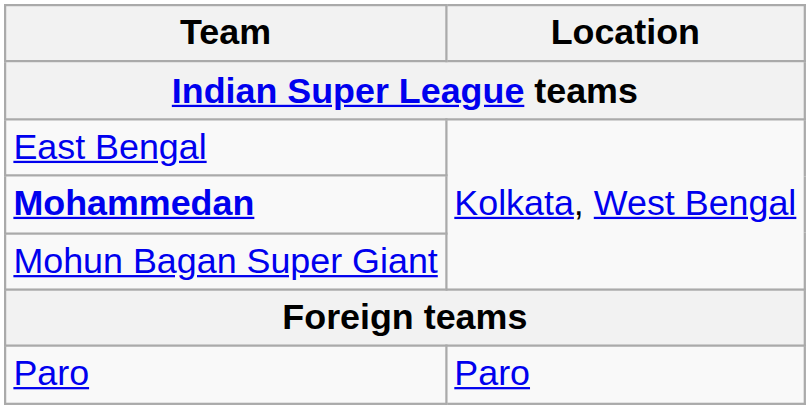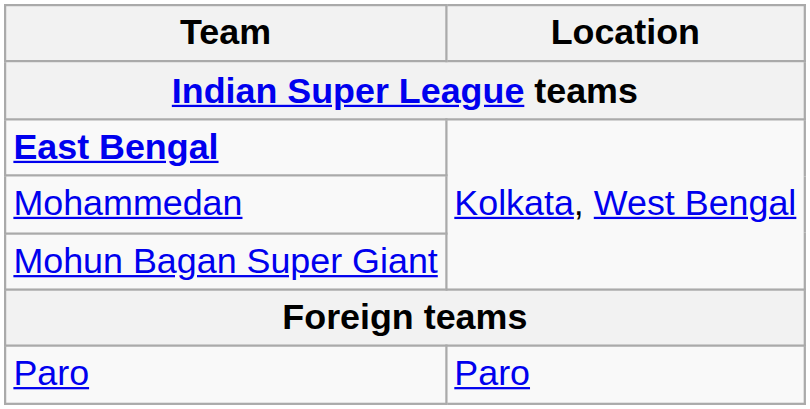(110, 146) normal -> (116, 146) bold
(134, 203) bold -> (128, 203) normal
